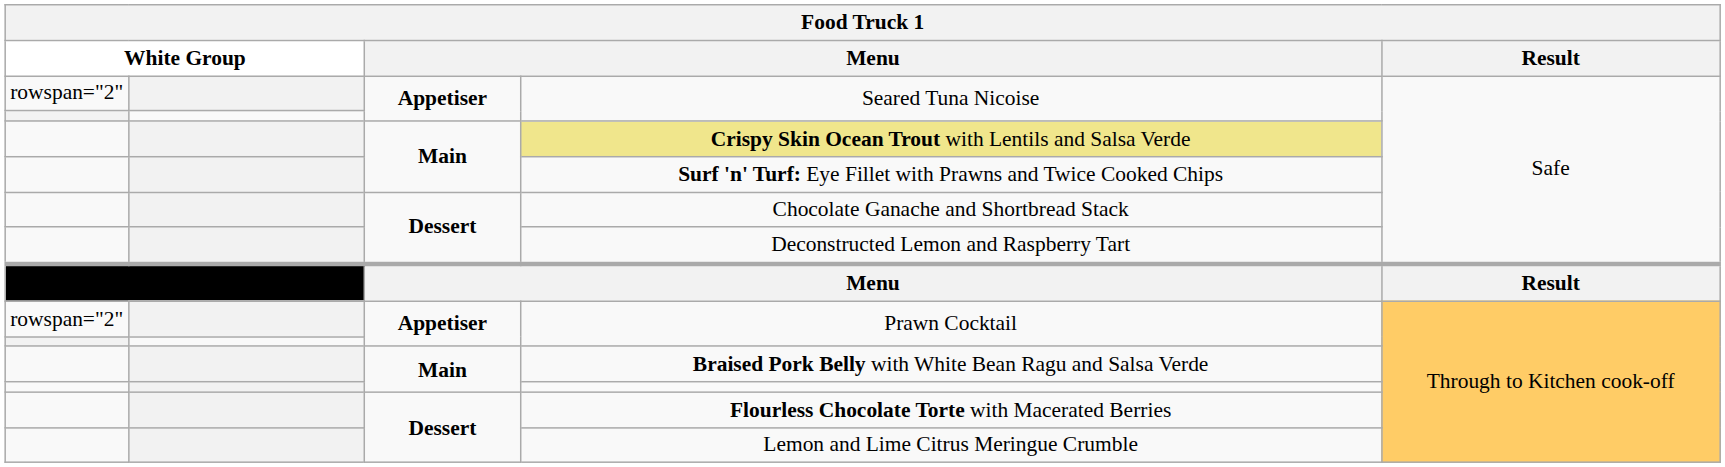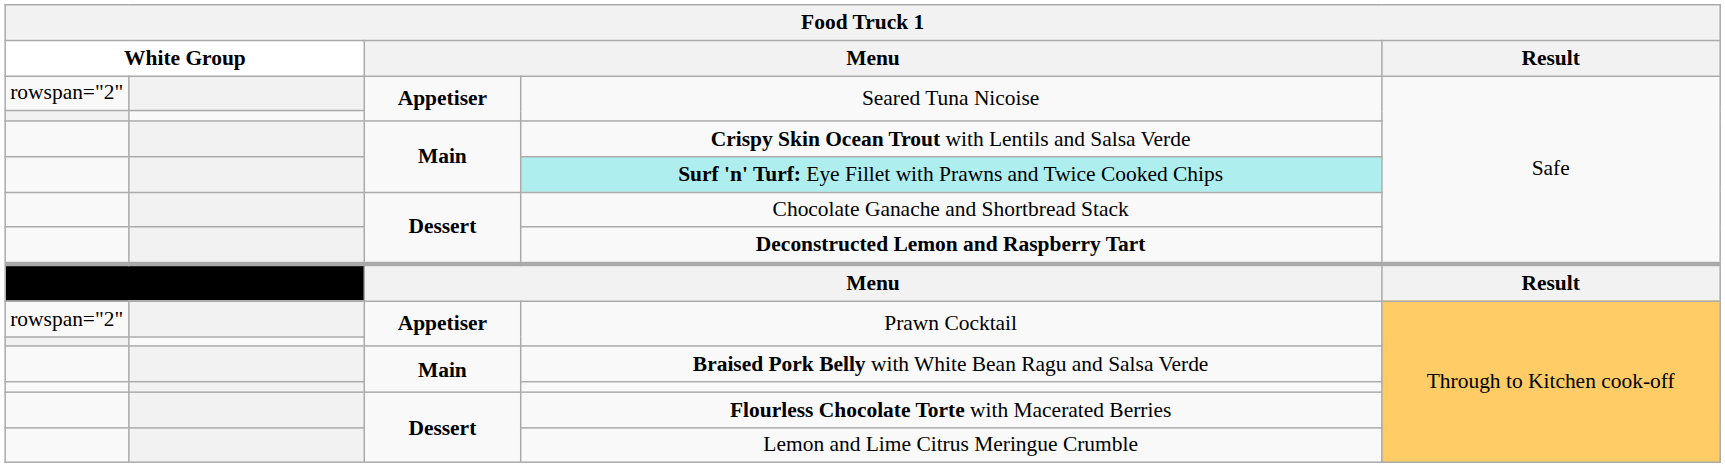(951, 138) khaki background -> (951, 138) no background
(951, 174) no background -> (951, 174) paleturquoise background
(951, 244) normal -> (951, 244) bold
